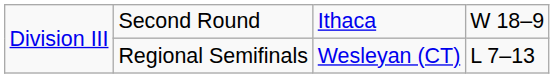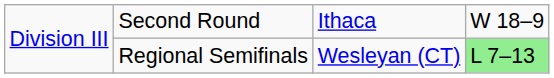(503, 55) no background -> (503, 55) lightgreen background
